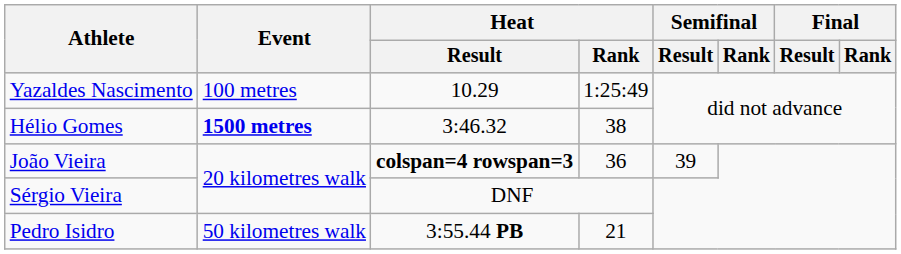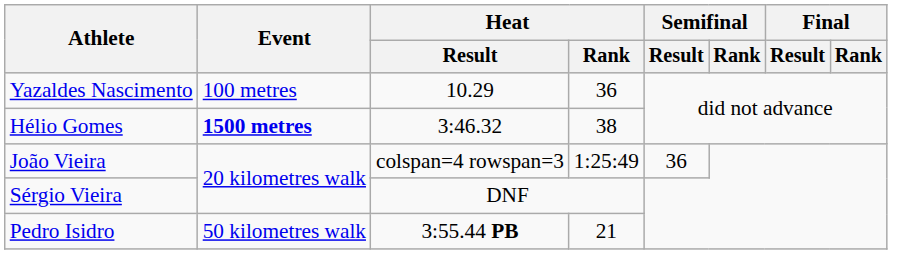(616, 90) 1:25:49 -> (606, 90) 36
(475, 161) bold -> (470, 161) normal
(616, 161) 36 -> (606, 161) 1:25:49
(686, 161) 39 -> (676, 161) 36
